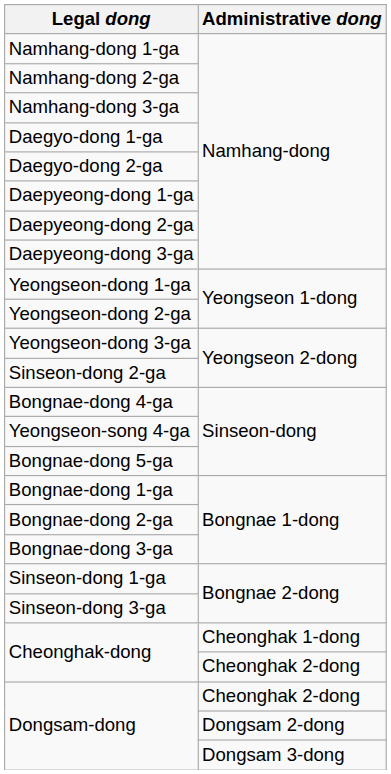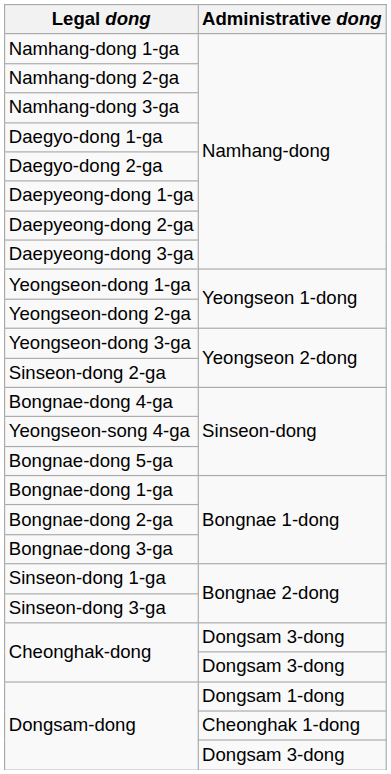(281, 637) Cheonghak 1-dong -> (273, 637) Dongsam 3-dong
(281, 666) Cheonghak 2-dong -> (273, 666) Dongsam 3-dong
(281, 696) Cheonghak 2-dong -> (273, 696) Dongsam 1-dong
(273, 725) Dongsam 2-dong -> (281, 725) Cheonghak 1-dong
